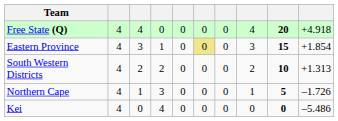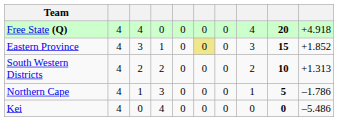(316, 46) +1.854 -> (316, 46) +1.852
(316, 91) –1.726 -> (316, 91) –1.786
